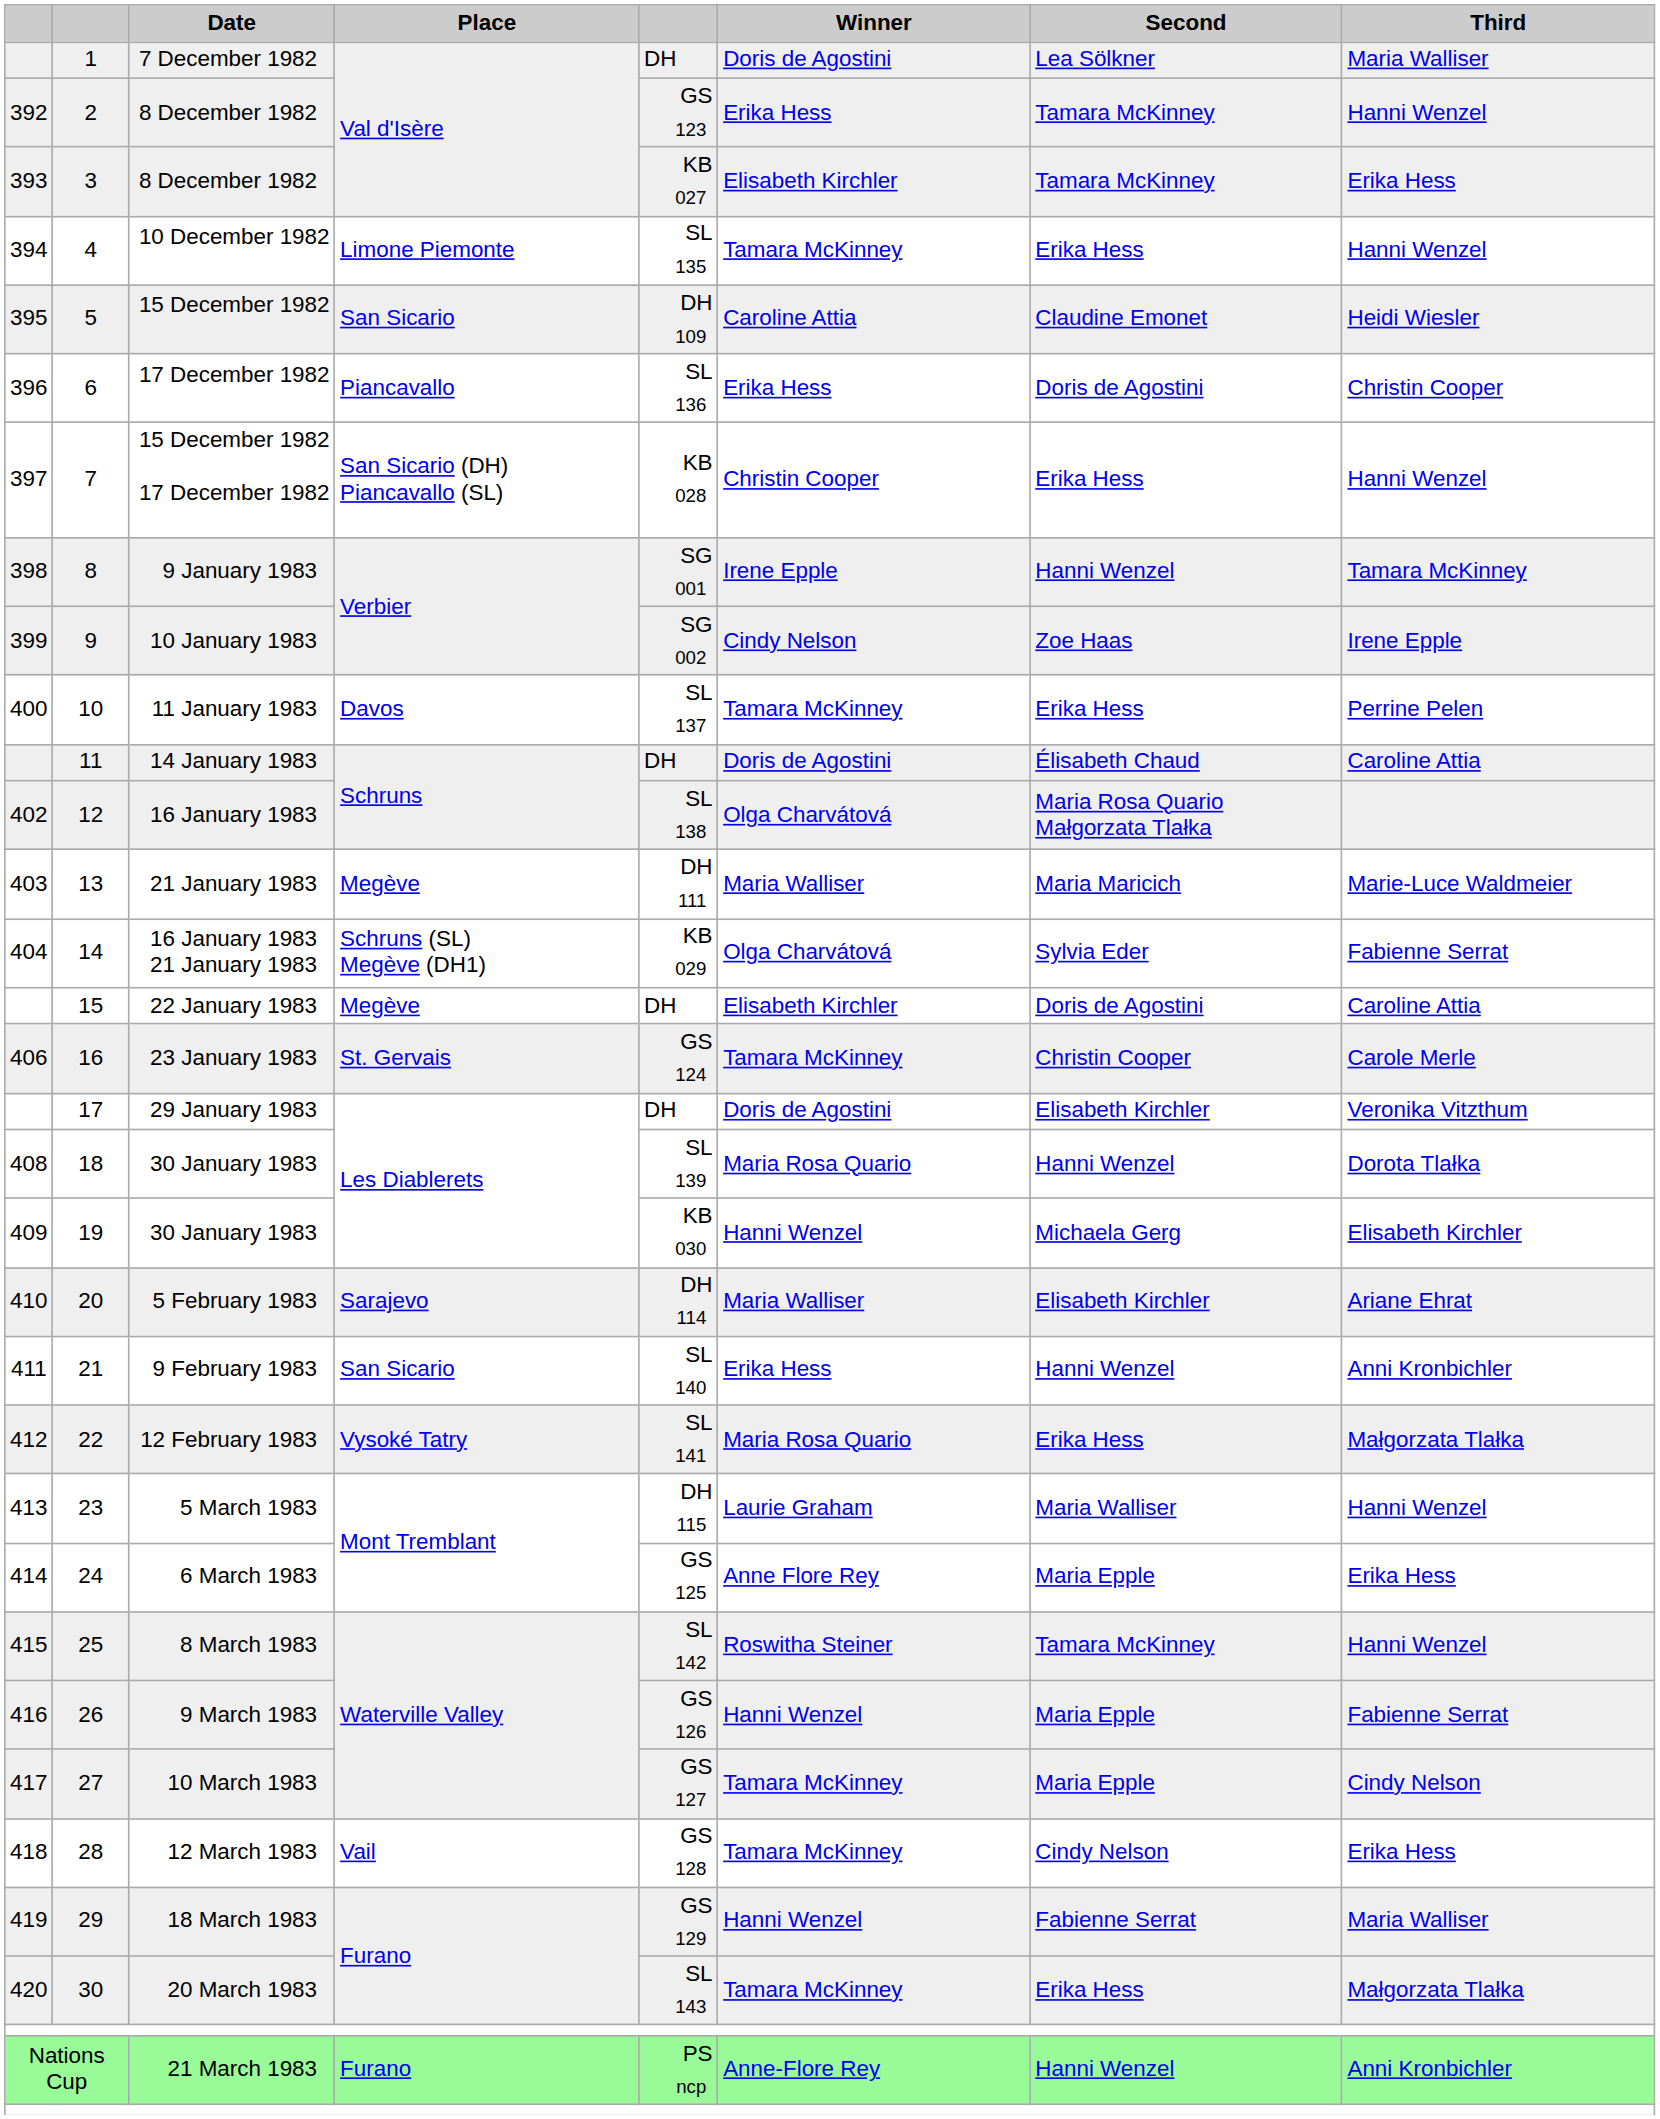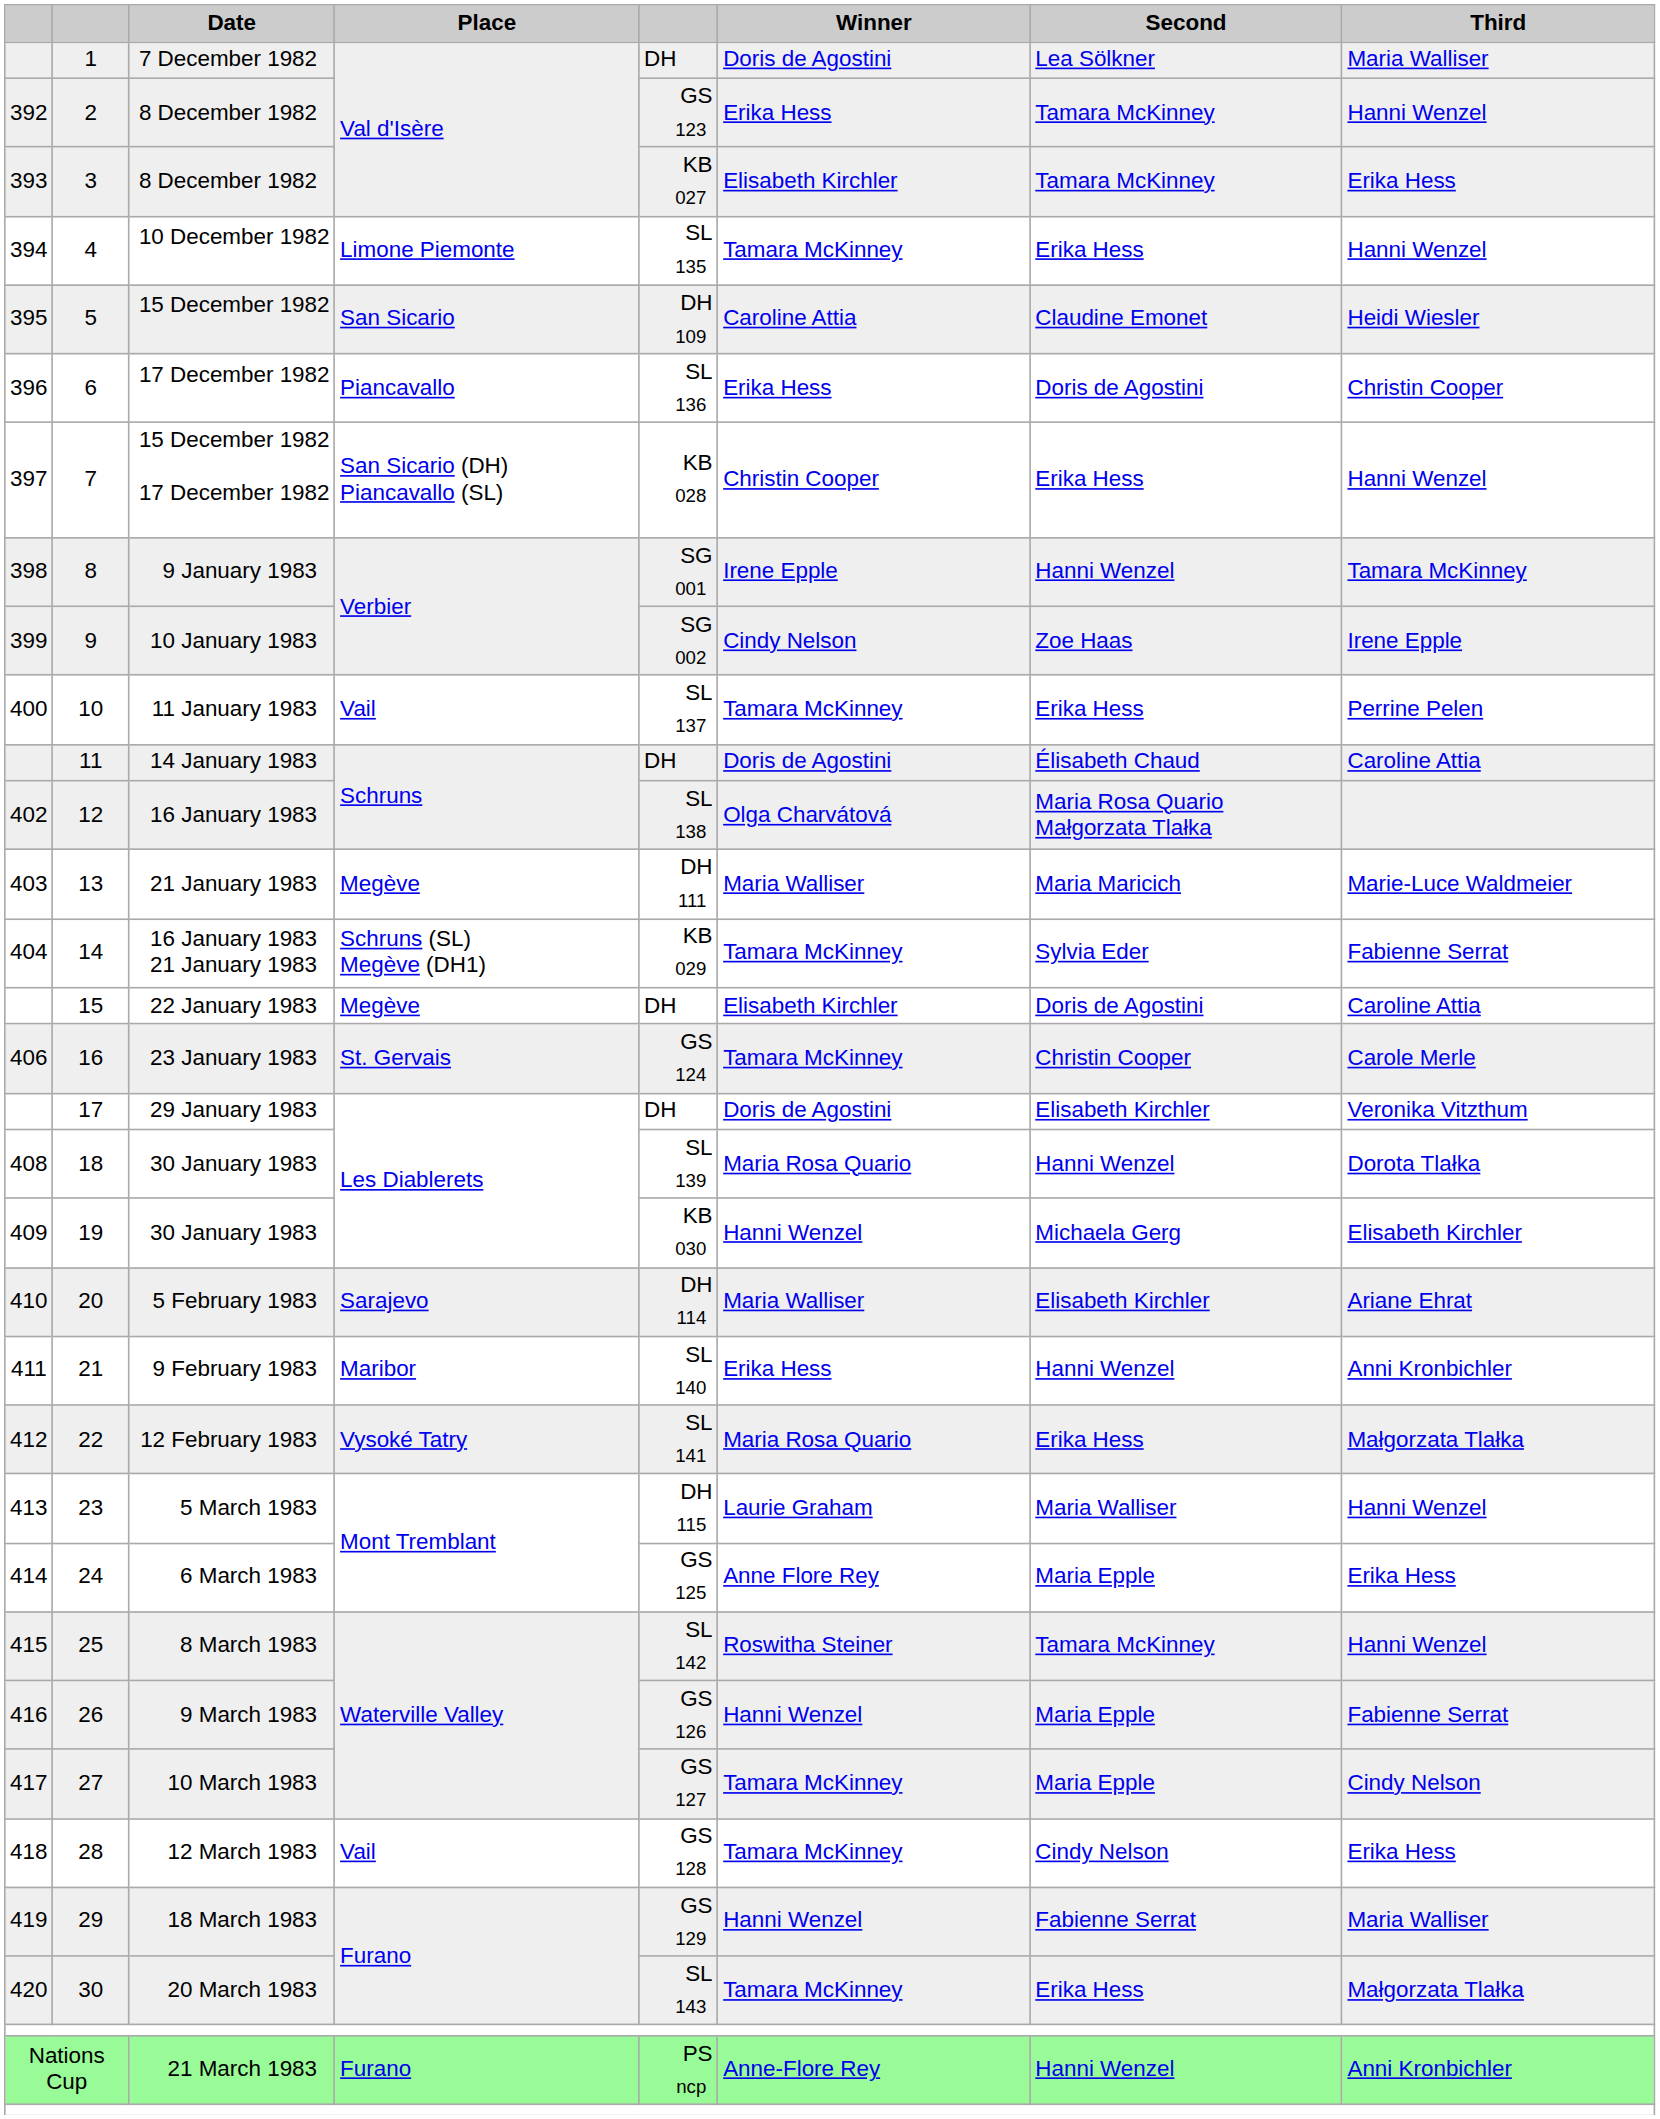(372, 709) Davos -> (358, 709) Vail
(807, 952) Olga Charvátová -> (813, 952) Tamara McKinney
(397, 1369) San Sicario -> (378, 1369) Maribor
